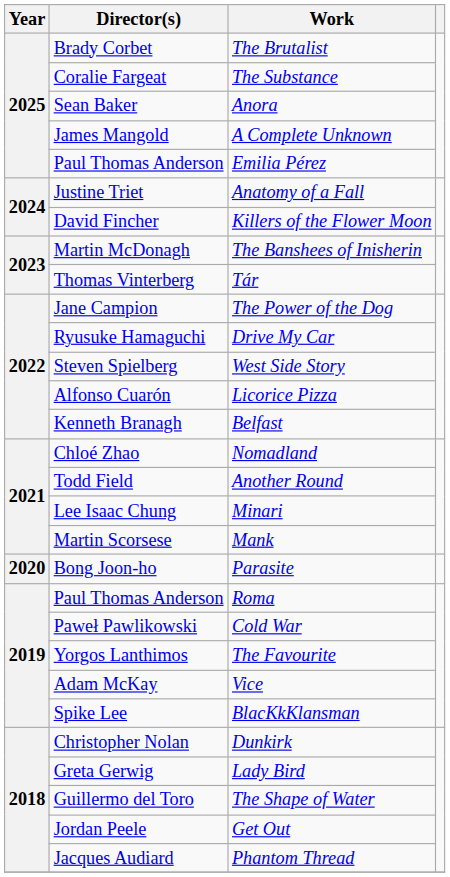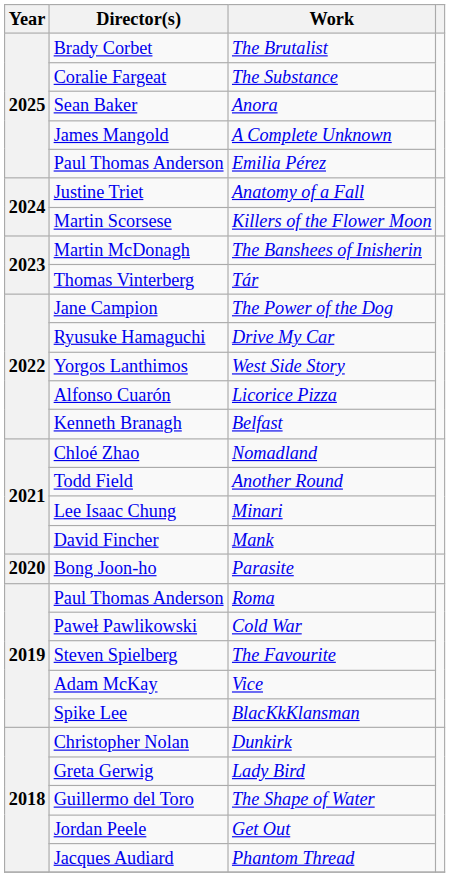(106, 221) David Fincher -> (113, 221) Martin Scorsese
(116, 366) Steven Spielberg -> (121, 366) Yorgos Lanthimos
(113, 539) Martin Scorsese -> (106, 539) David Fincher
(121, 655) Yorgos Lanthimos -> (116, 655) Steven Spielberg
